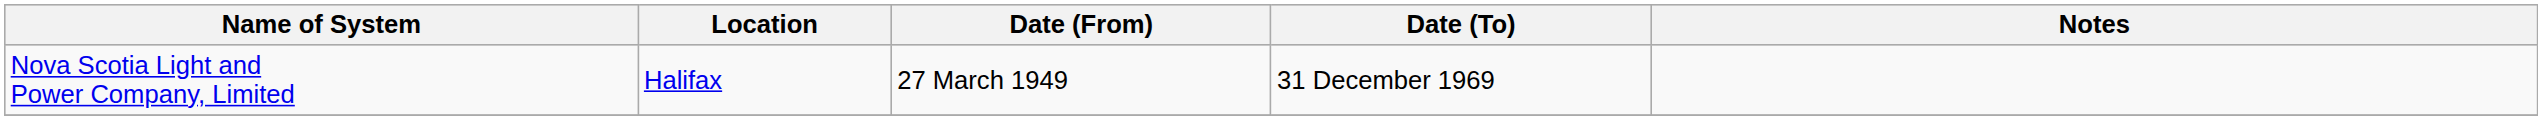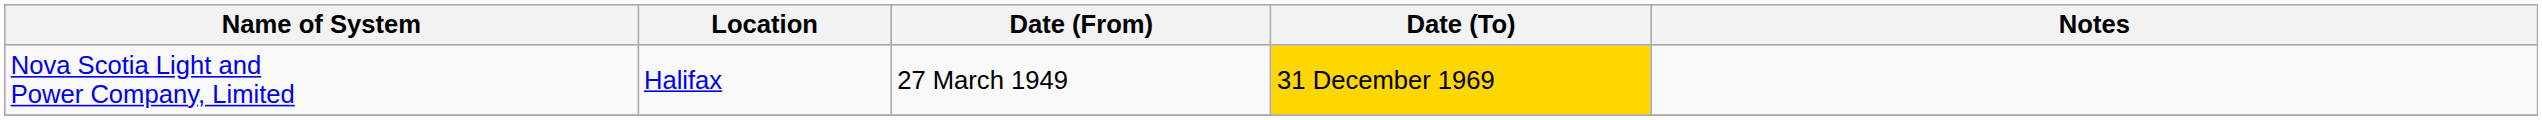(1386, 79) no background -> (1386, 79) gold background
